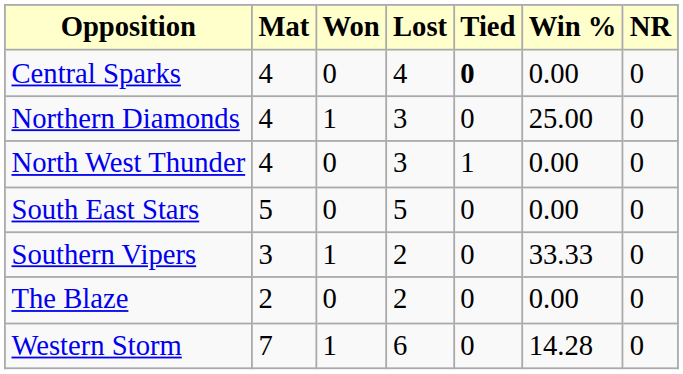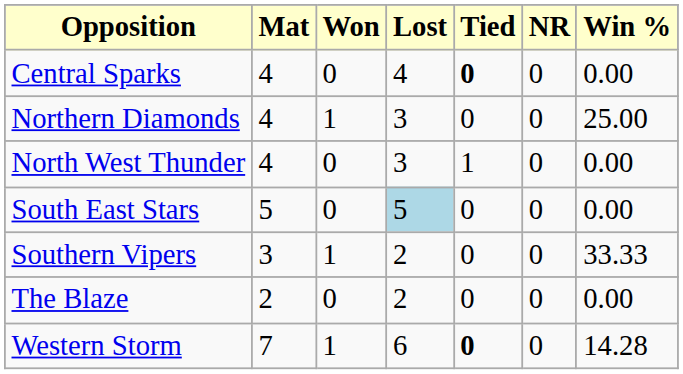columns swapped: (650, 27) <-> (573, 27)
(400, 208) no background -> (400, 208) lightblue background
(467, 345) normal -> (467, 345) bold
